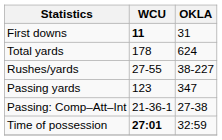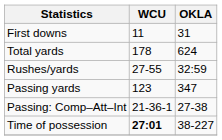(138, 32) bold -> (138, 32) normal
(196, 70) 38-227 -> (192, 70) 32:59
(192, 125) 32:59 -> (196, 125) 38-227
